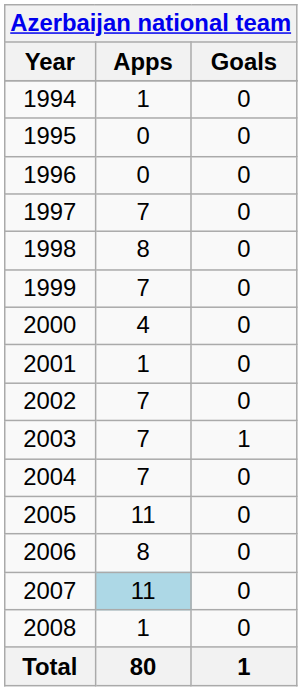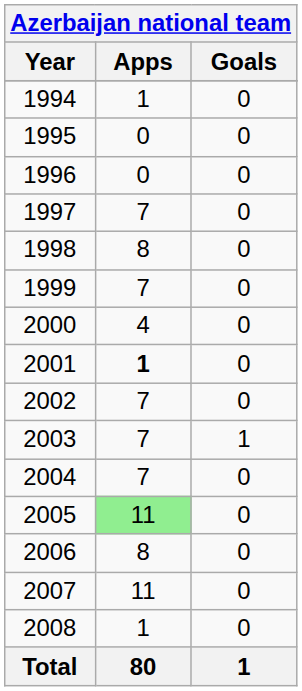(143, 363) normal -> (143, 363) bold
(143, 514) no background -> (143, 514) lightgreen background
(143, 590) lightblue background -> (143, 590) no background
